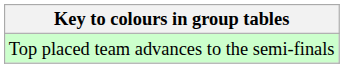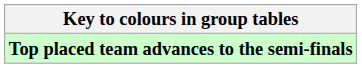(172, 48) normal -> (181, 48) bold
